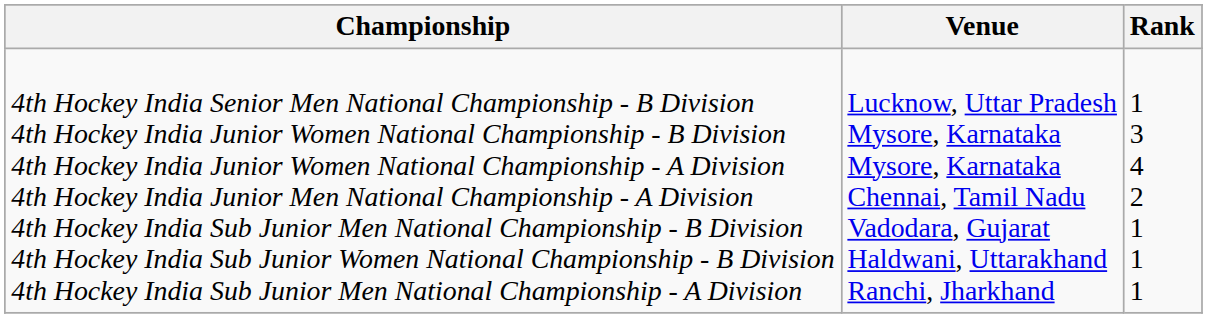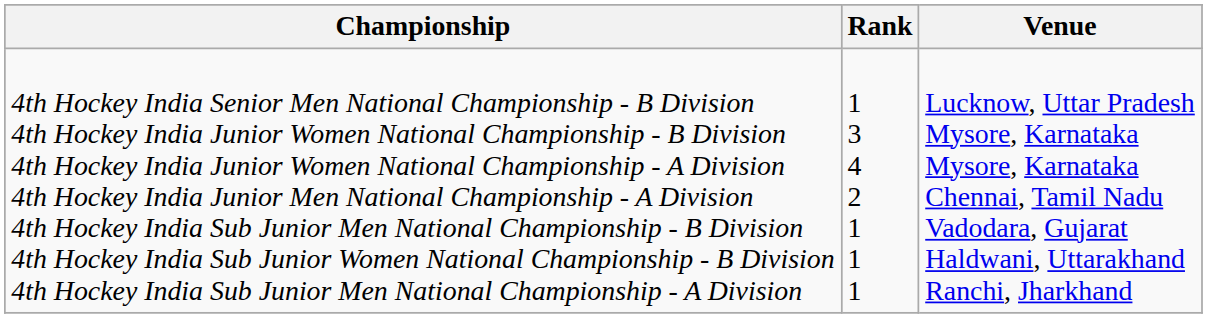columns swapped: (1162, 26) <-> (982, 26)
